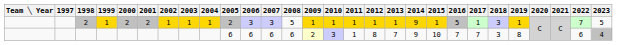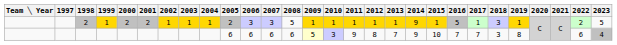(581, 22) 7 -> (581, 22) 2
(313, 34) 2 -> (313, 34) 5
(354, 34) 1 -> (354, 34) 9
